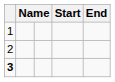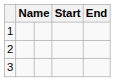(10, 67) bold -> (10, 67) normal
